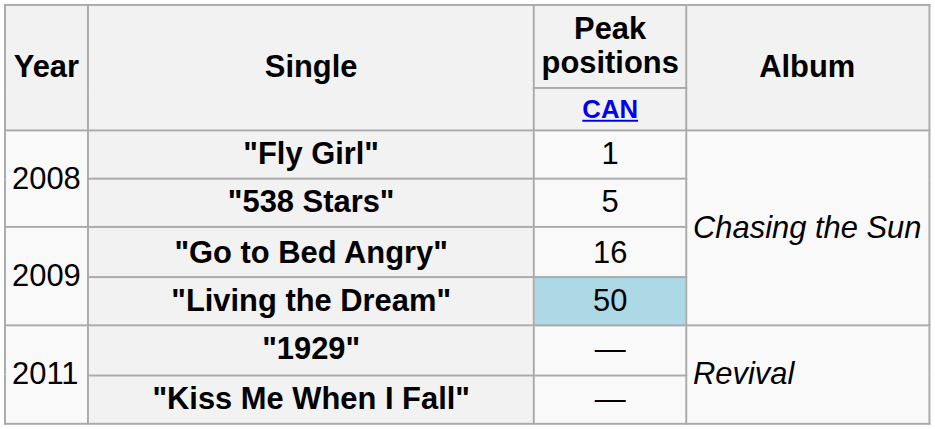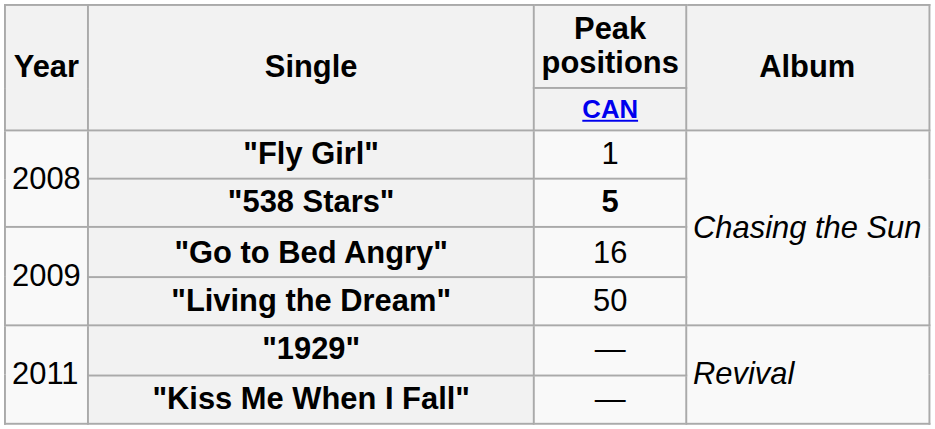(610, 202) normal -> (610, 202) bold
(610, 300) lightblue background -> (610, 300) no background
